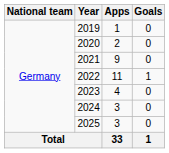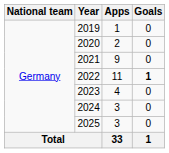(148, 76) normal -> (148, 76) bold
